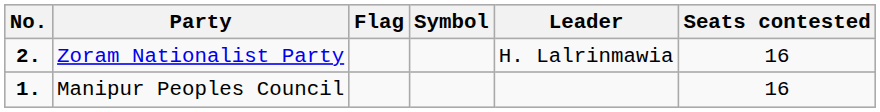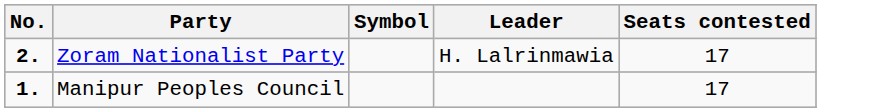- column: (379, 22)
(777, 56) 16 -> (717, 56) 17
(777, 90) 16 -> (717, 90) 17
